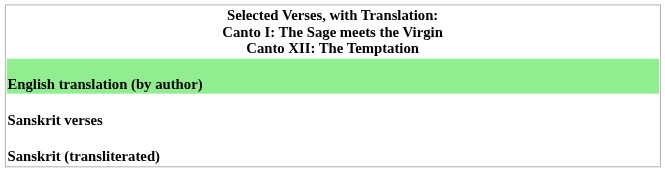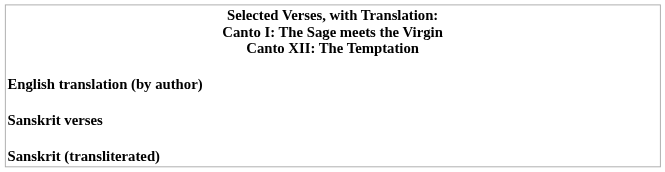(105, 84) lightgreen background -> (105, 84) no background
